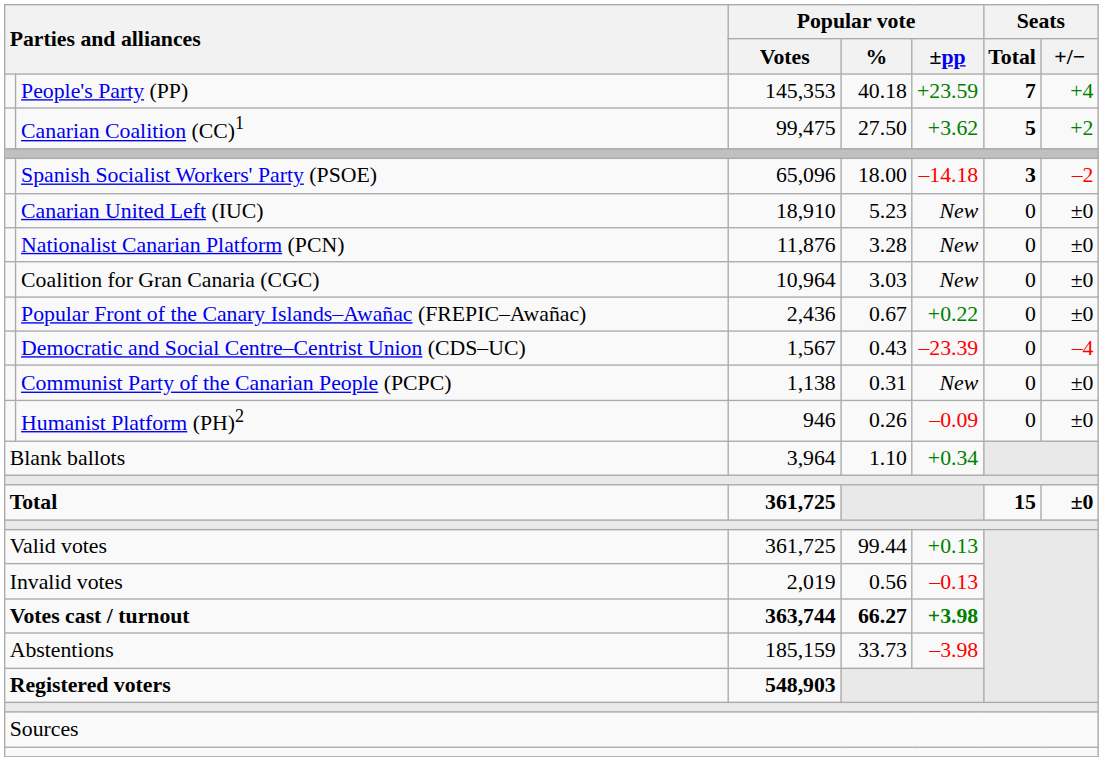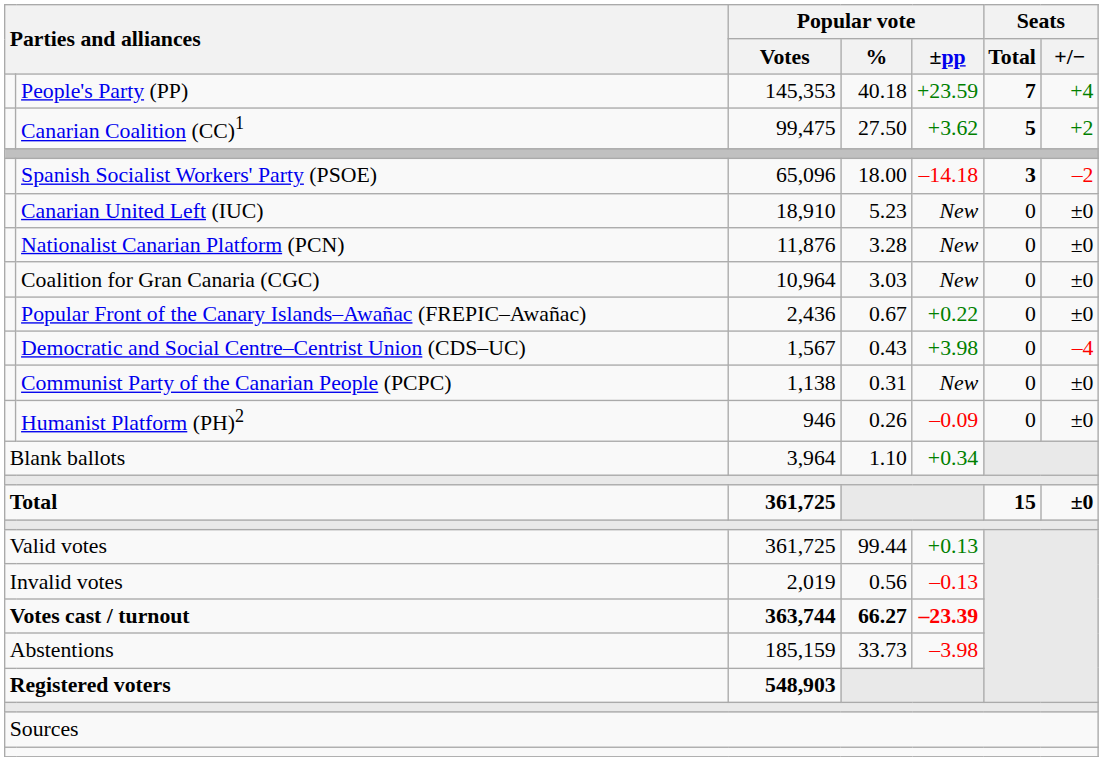(948, 348) –23.39 -> (953, 348) +3.98
(953, 615) +3.98 -> (948, 615) –23.39
